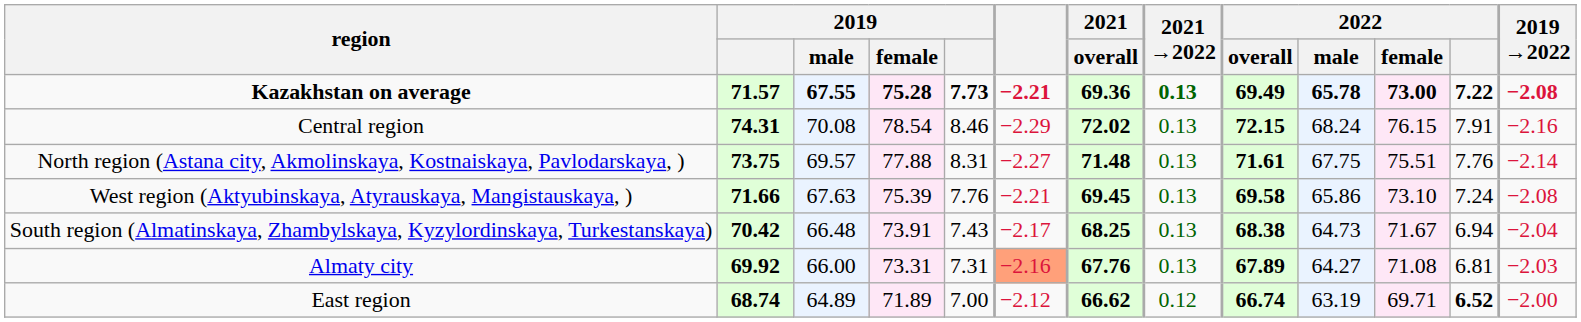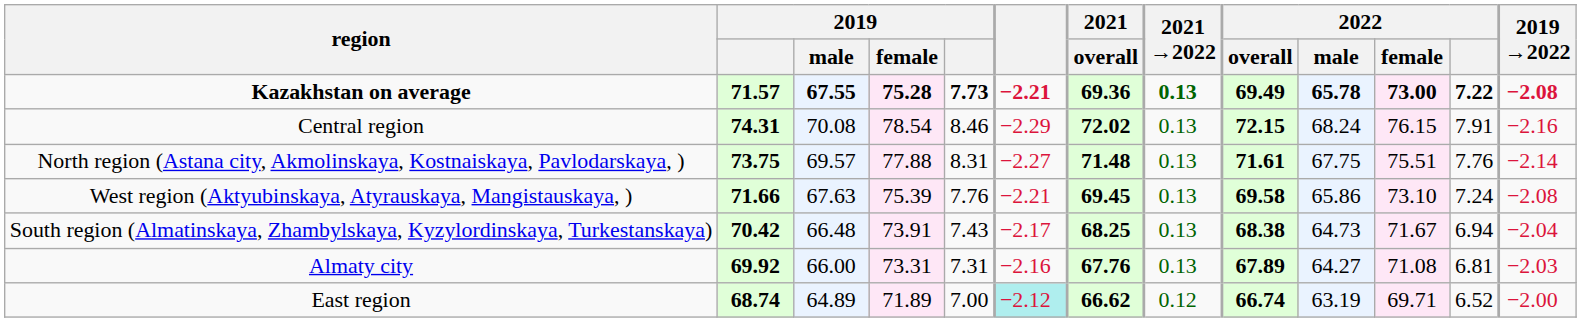(1025, 265) lightsalmon background -> (1025, 265) no background
(1025, 299) no background -> (1025, 299) paleturquoise background
(1474, 299) bold -> (1474, 299) normal
